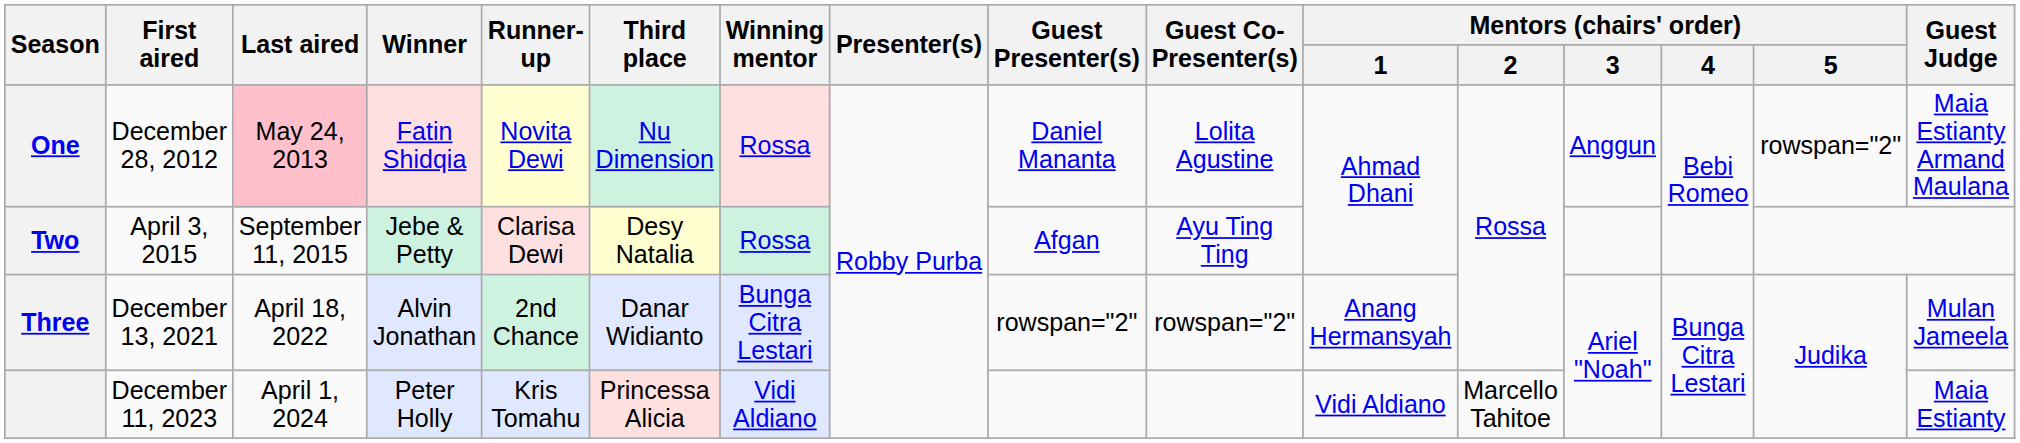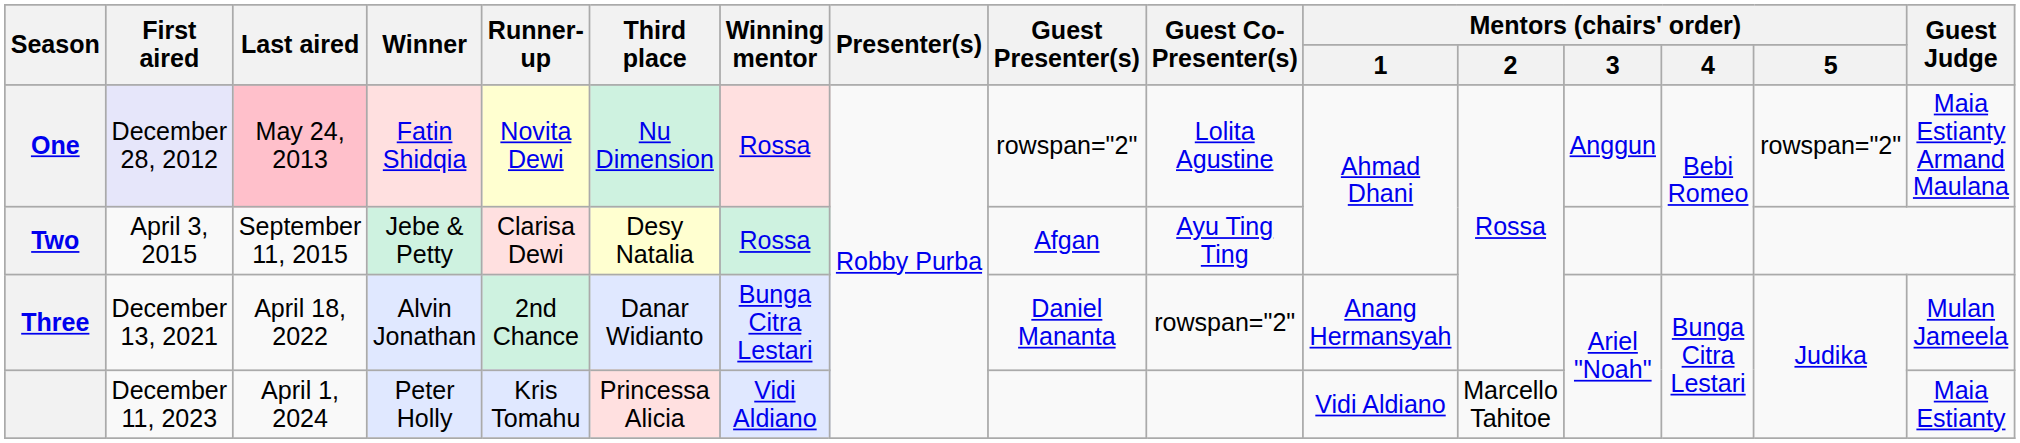(169, 146) no background -> (169, 146) lavender background
(1067, 146) Daniel Mananta -> (1067, 146) rowspan="2"
(1067, 323) rowspan="2" -> (1067, 323) Daniel Mananta
